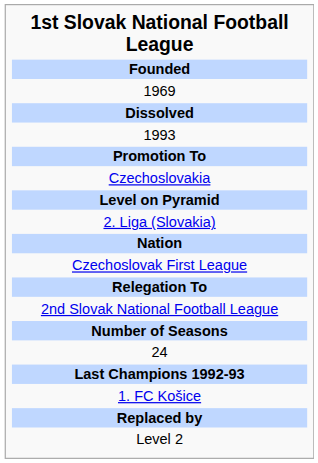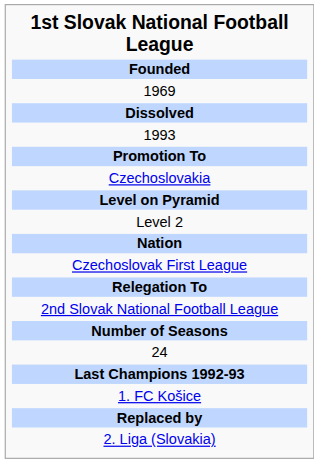(160, 222) 2. Liga (Slovakia) -> (160, 222) Level 2
(160, 440) Level 2 -> (160, 440) 2. Liga (Slovakia)
